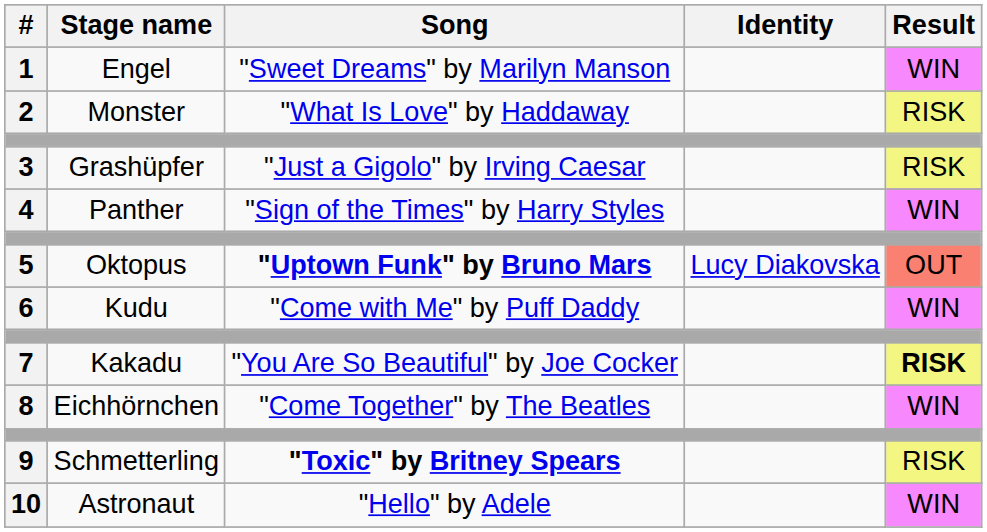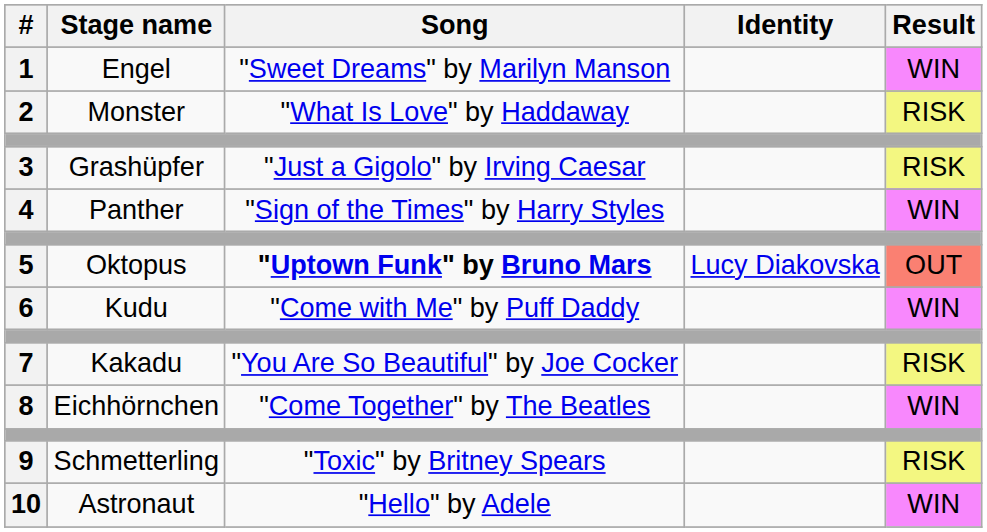(934, 363) bold -> (934, 363) normal
(455, 461) bold -> (455, 461) normal
